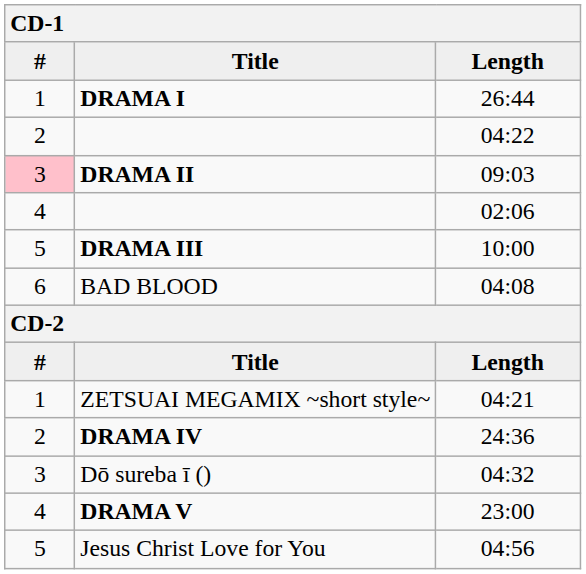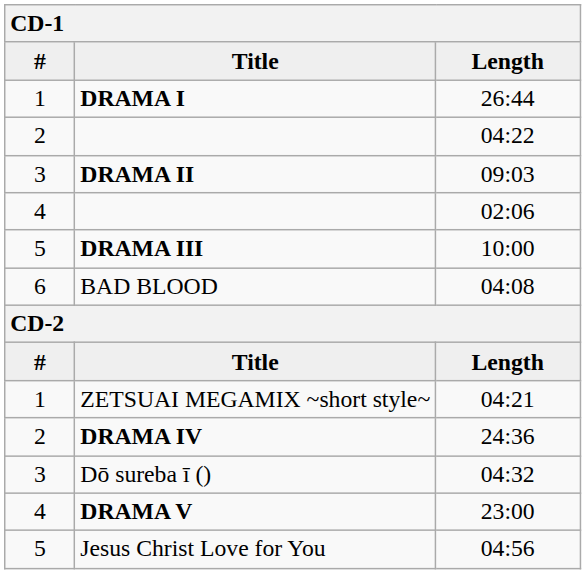(40, 173) pink background -> (40, 173) no background
